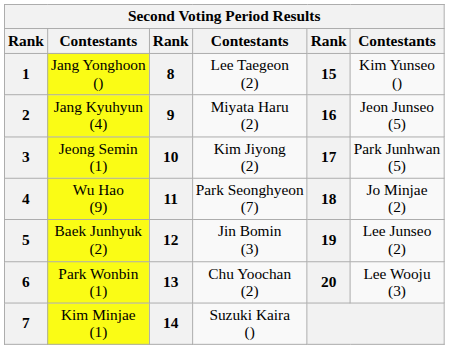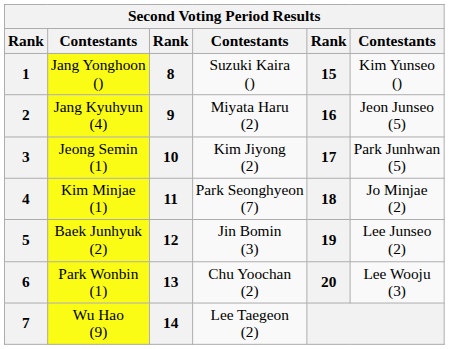(250, 74) Lee Taegeon (2) -> (250, 74) Suzuki Kaira ()
(98, 198) Wu Hao (9) -> (98, 198) Kim Minjae (1)
(98, 323) Kim Minjae (1) -> (98, 323) Wu Hao (9)
(250, 323) Suzuki Kaira () -> (250, 323) Lee Taegeon (2)
